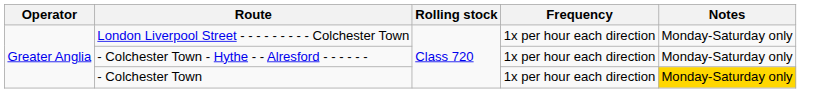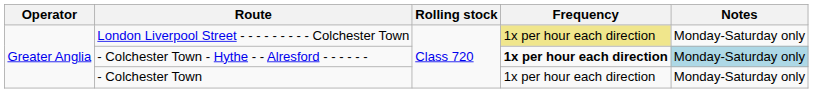(580, 35) no background -> (580, 35) khaki background
(580, 56) normal -> (586, 56) bold
(727, 56) no background -> (739, 56) lightblue background
(727, 77) gold background -> (739, 77) no background
